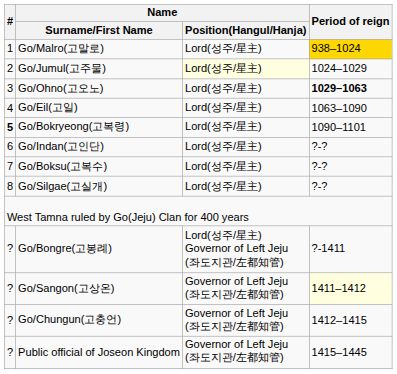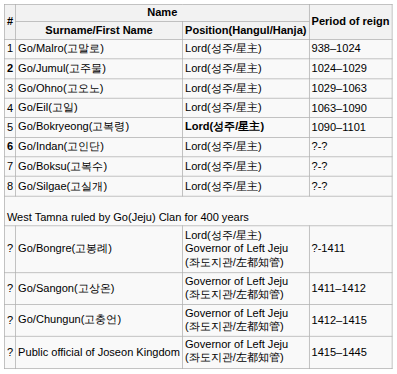(336, 49) gold background -> (336, 49) no background
(10, 68) normal -> (10, 68) bold
(223, 68) lightyellow background -> (223, 68) no background
(339, 88) bold -> (339, 88) normal
(10, 127) bold -> (10, 127) normal
(223, 127) normal -> (225, 127) bold
(10, 147) normal -> (10, 147) bold
(339, 288) lightyellow background -> (339, 288) no background
